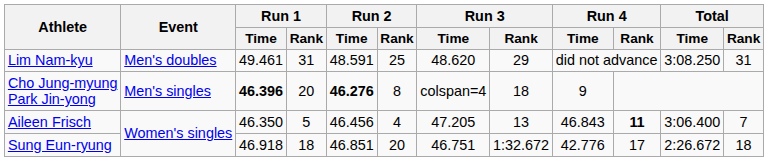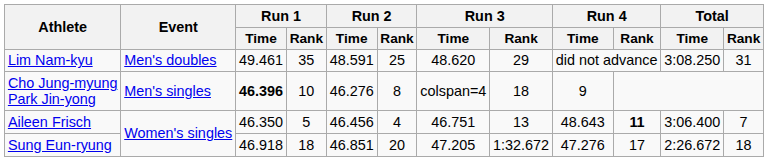(306, 60) 31 -> (306, 60) 35
(306, 91) 20 -> (306, 91) 10
(352, 91) bold -> (352, 91) normal
(453, 122) 47.205 -> (453, 122) 46.751
(583, 122) 46.843 -> (583, 122) 48.643
(453, 145) 46.751 -> (453, 145) 47.205
(583, 145) 42.776 -> (583, 145) 47.276
